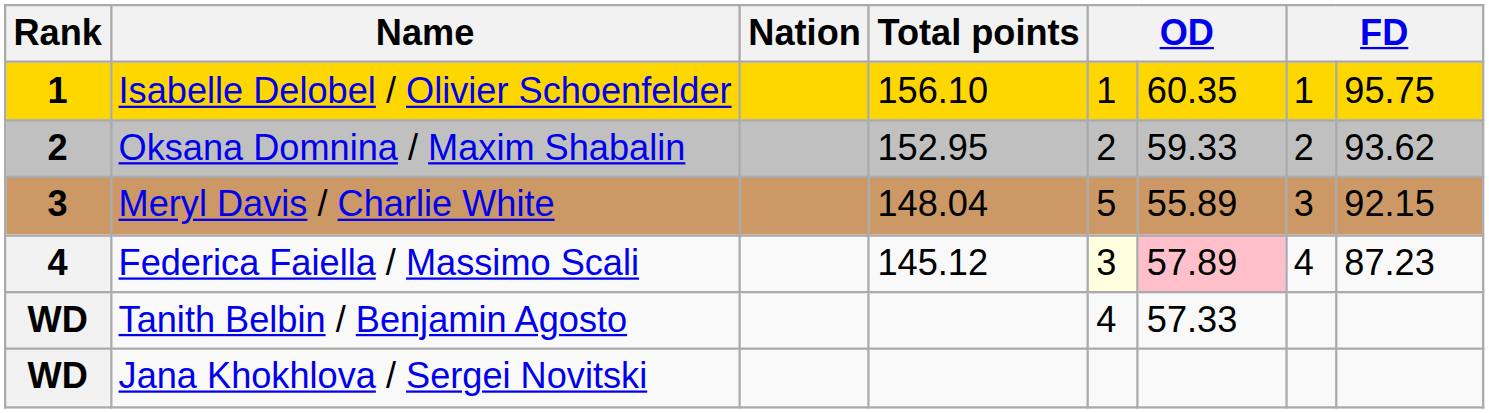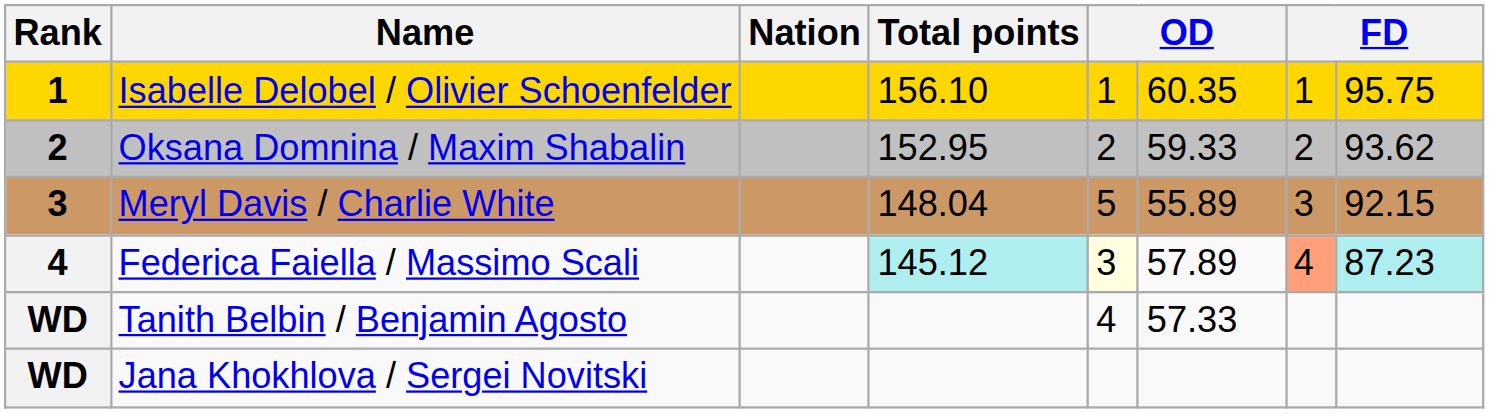(933, 262) no background -> (933, 262) paleturquoise background
(1192, 262) pink background -> (1192, 262) no background
(1304, 262) no background -> (1304, 262) lightsalmon background
(1390, 262) no background -> (1390, 262) paleturquoise background
